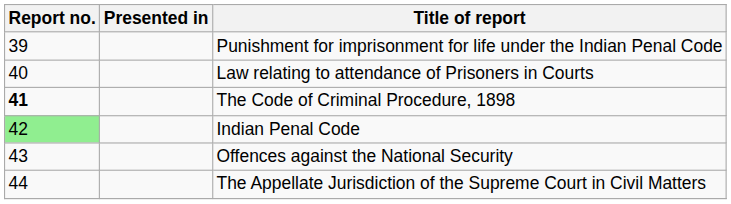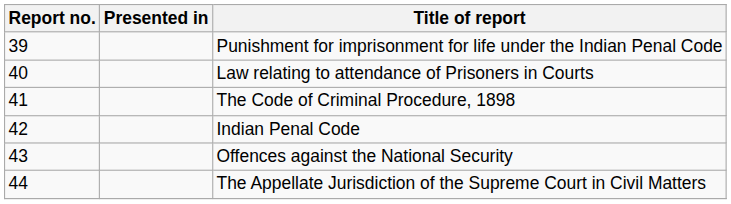(18, 101) bold -> (18, 101) normal
(18, 128) lightgreen background -> (18, 128) no background
